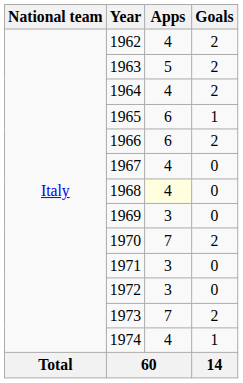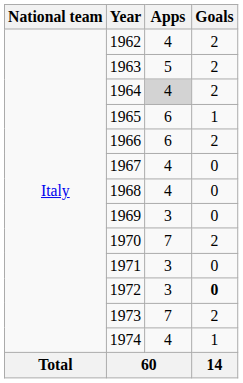(168, 91) no background -> (168, 91) lightgrey background
(168, 191) lightyellow background -> (168, 191) no background
(214, 290) normal -> (214, 290) bold
